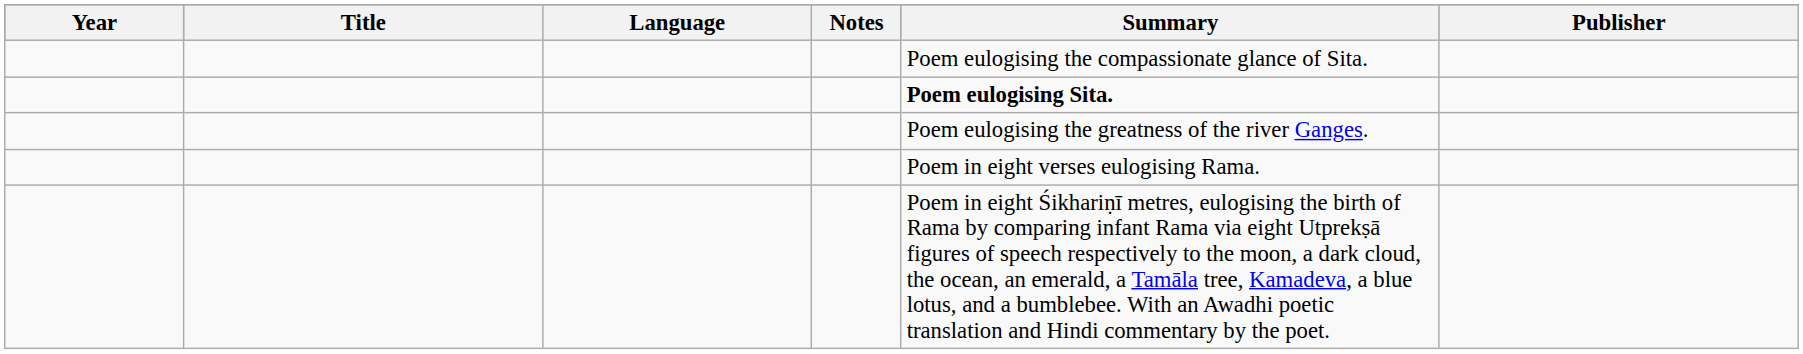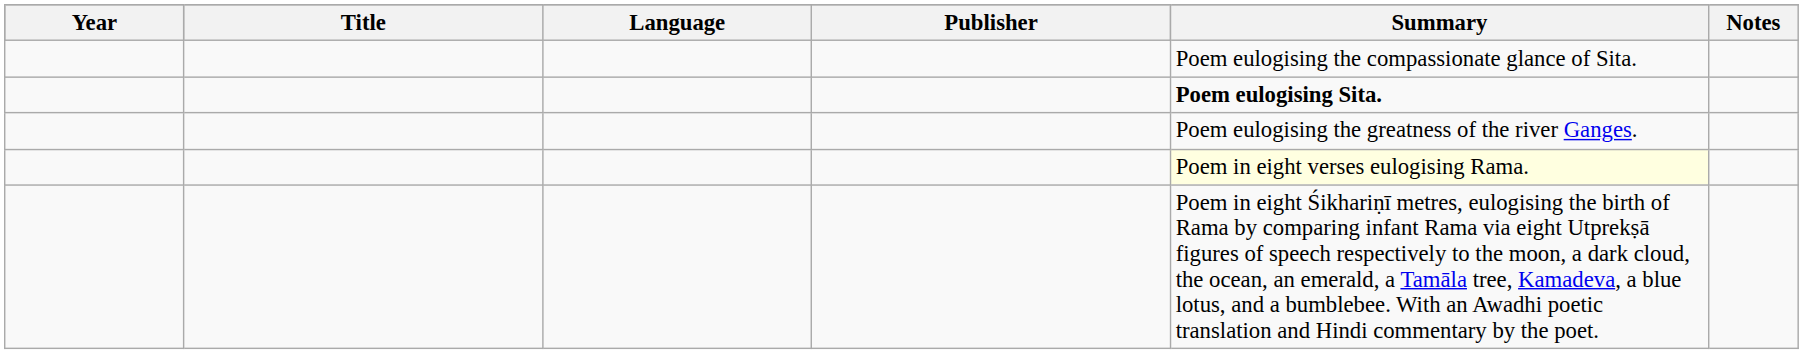columns swapped: (1619, 23) <-> (857, 22)
(1083, 166) no background -> (1352, 166) lightyellow background
